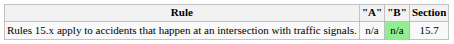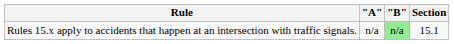(429, 30) 15.7 -> (429, 30) 15.1
